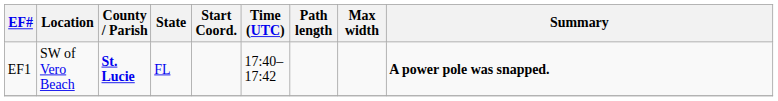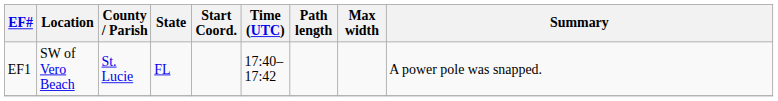(118, 68) bold -> (117, 68) normal
(469, 68) bold -> (466, 68) normal
